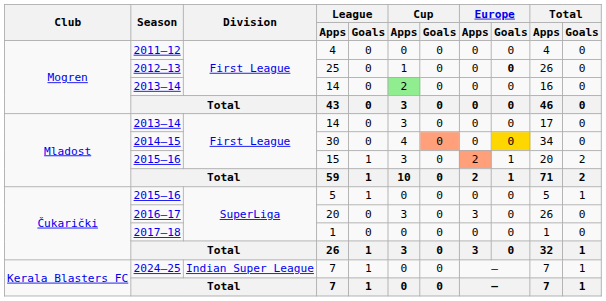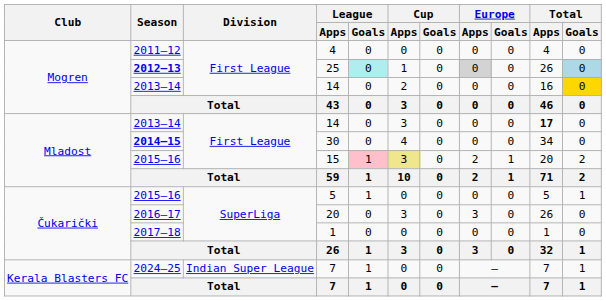(157, 68) normal -> (157, 68) bold
(368, 68) no background -> (368, 68) paleturquoise background
(475, 68) no background -> (475, 68) lightgrey background
(511, 68) bold -> (511, 68) normal
(582, 68) no background -> (582, 68) lightblue background
(404, 86) lightgreen background -> (404, 86) no background
(582, 86) no background -> (582, 86) gold background
(546, 123) normal -> (546, 123) bold
(157, 141) normal -> (157, 141) bold
(440, 141) lightsalmon background -> (440, 141) no background
(511, 141) gold background -> (511, 141) no background
(368, 159) no background -> (368, 159) pink background
(404, 159) no background -> (404, 159) khaki background
(475, 159) lightsalmon background -> (475, 159) no background
